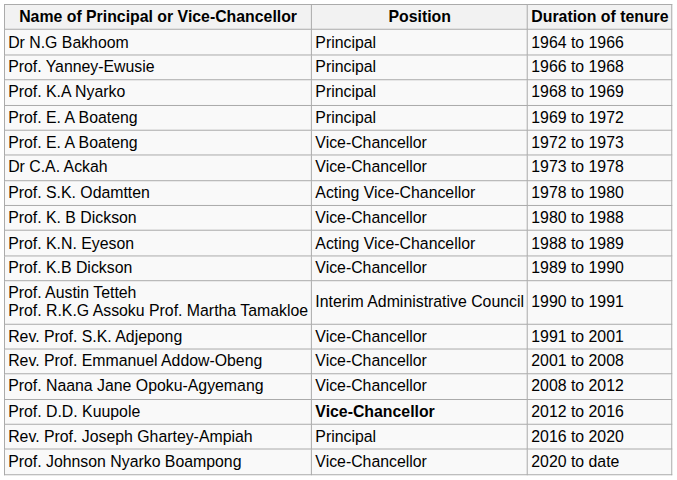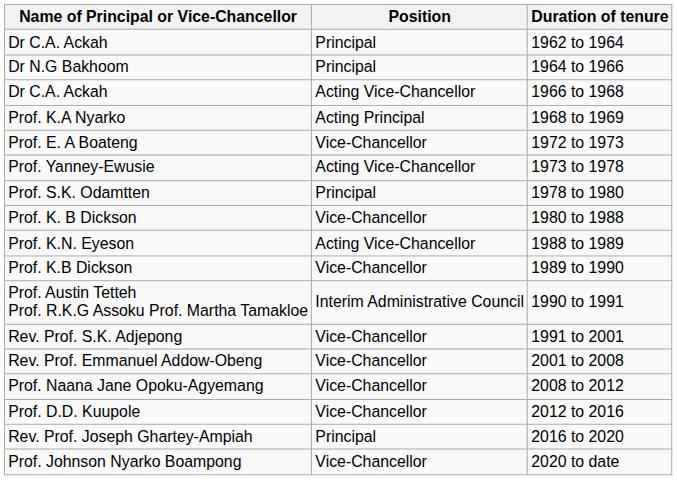+ row: (578, 42)
(81, 67) Prof. Yanney-Ewusie -> (58, 92) Dr C.A. Ackah
(346, 67) Principal -> (395, 92) Acting Vice-Chancellor
(346, 92) Principal -> (370, 117) Acting Principal
- row: (578, 117)
(58, 167) Dr C.A. Ackah -> (81, 167) Prof. Yanney-Ewusie
(371, 167) Vice-Chancellor -> (395, 167) Acting Vice-Chancellor
(395, 192) Acting Vice-Chancellor -> (346, 192) Principal
(375, 411) bold -> (371, 411) normal
